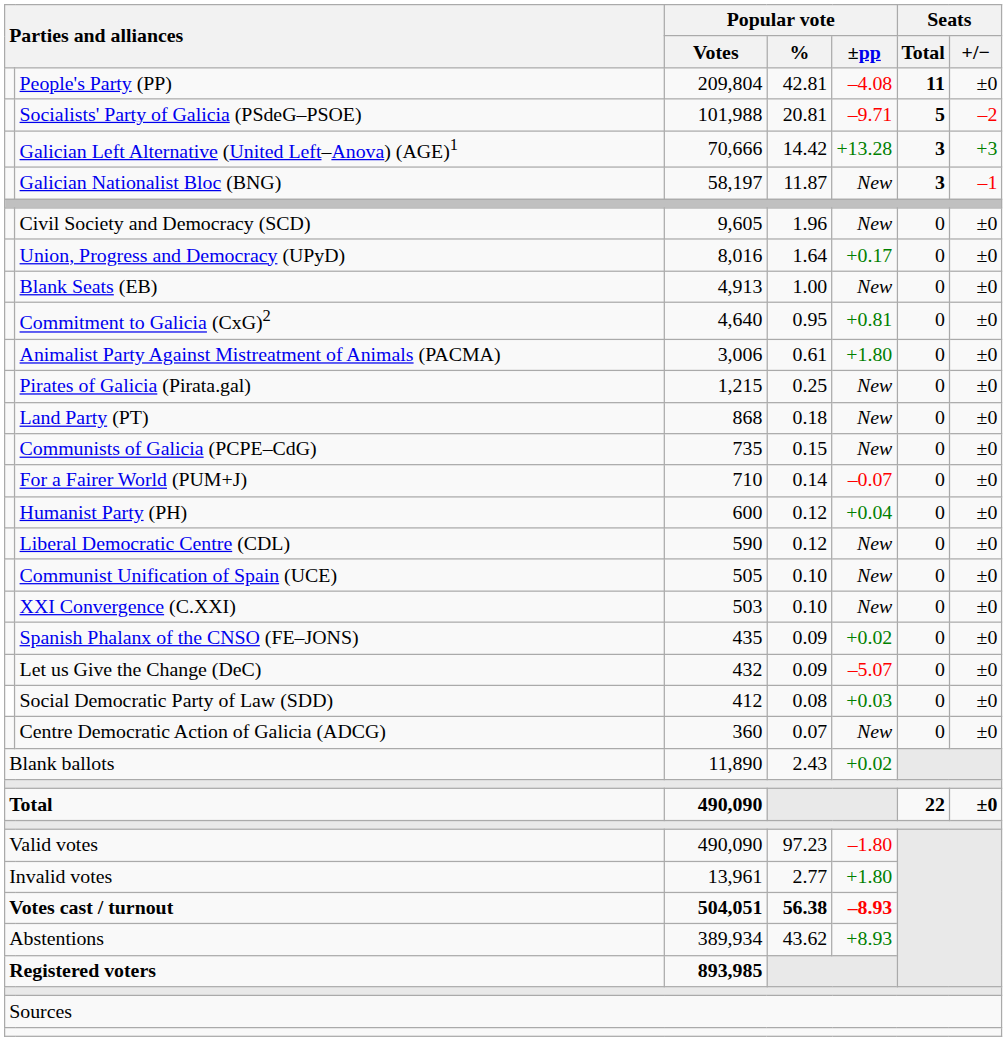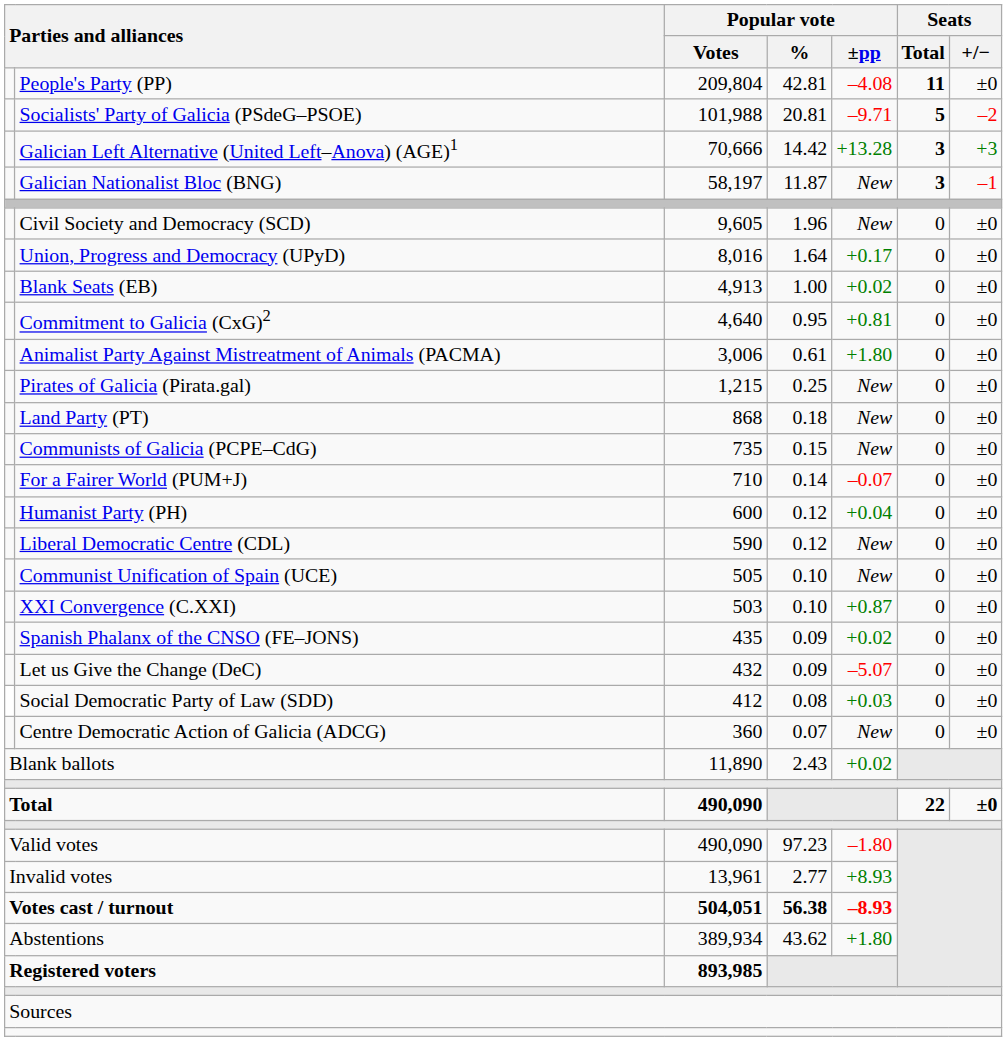(875, 286) New -> (869, 286) +0.02
(875, 606) New -> (869, 606) +0.87
(869, 876) +1.80 -> (869, 876) +8.93
(869, 939) +8.93 -> (869, 939) +1.80
